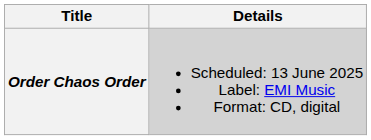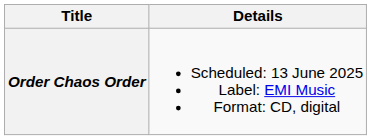(258, 90) lightgrey background -> (258, 90) no background
